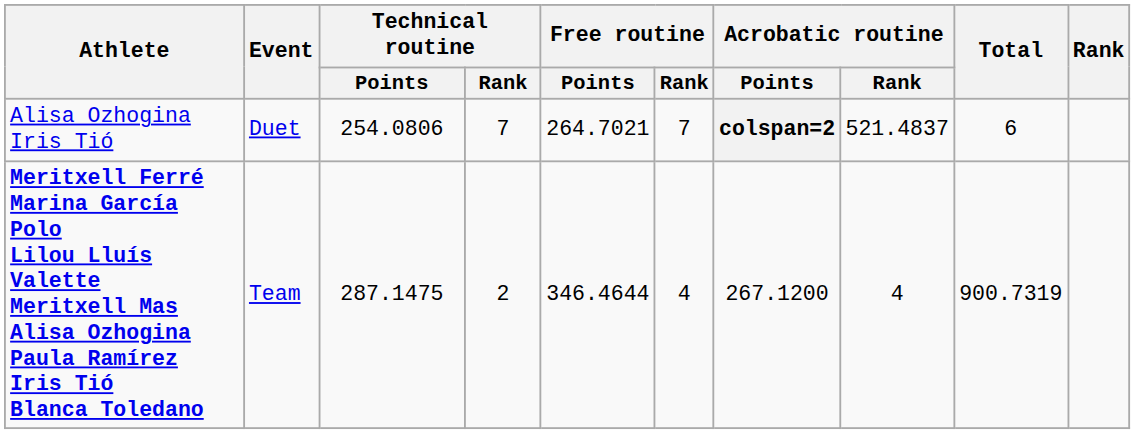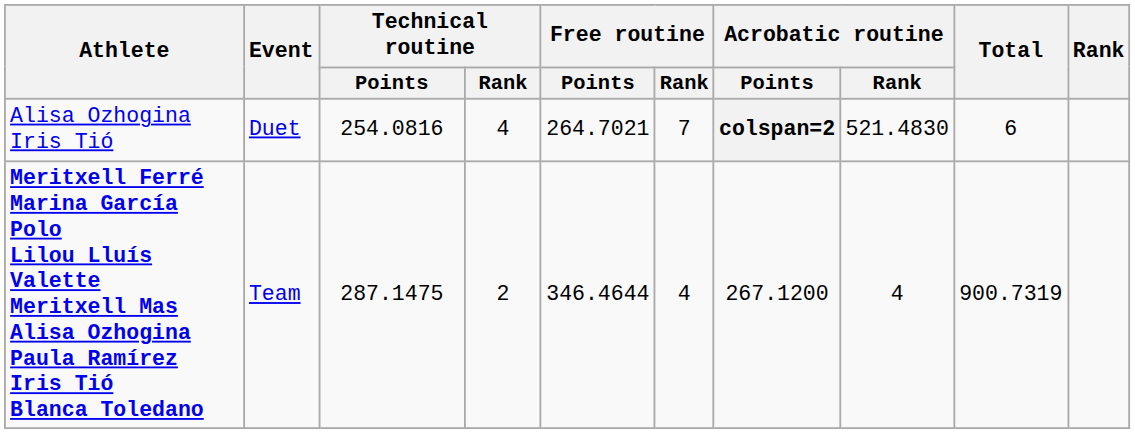(392, 130) 254.0806 -> (392, 130) 254.0816
(503, 130) 7 -> (503, 130) 4
(897, 130) 521.4837 -> (897, 130) 521.4830
